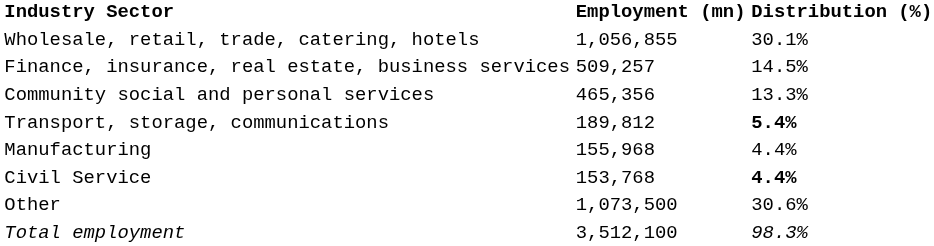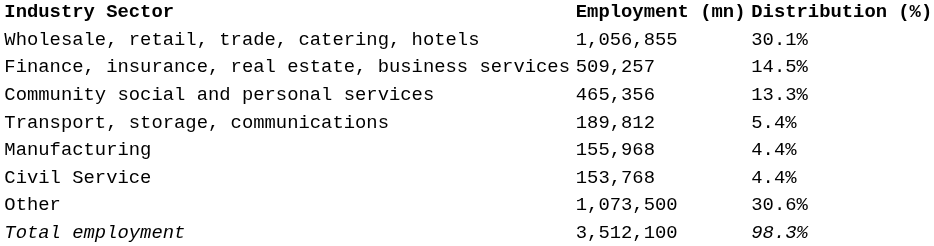(774, 122) bold -> (774, 122) normal
(774, 178) bold -> (774, 178) normal
